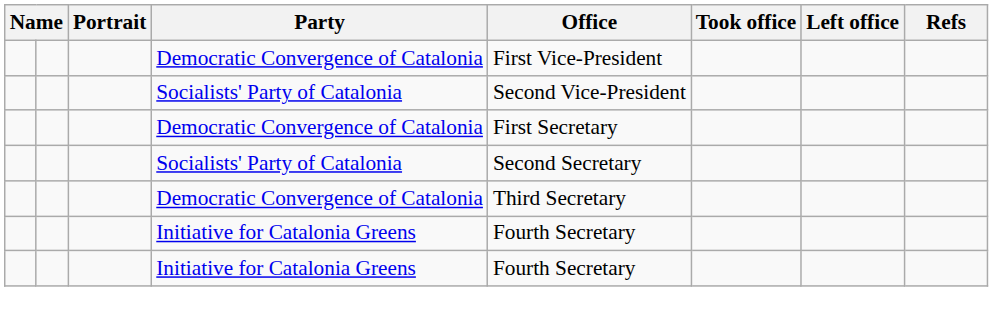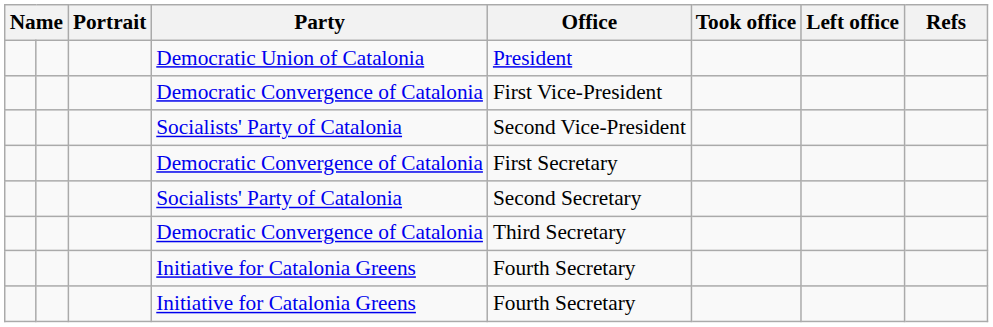+ row: (21, 58)
